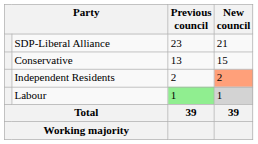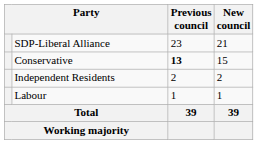(176, 60) normal -> (176, 60) bold
(219, 78) lightsalmon background -> (219, 78) no background
(173, 95) lightgreen background -> (173, 95) no background
(219, 95) lightgrey background -> (219, 95) no background
